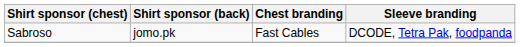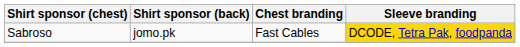(430, 32) no background -> (430, 32) gold background
